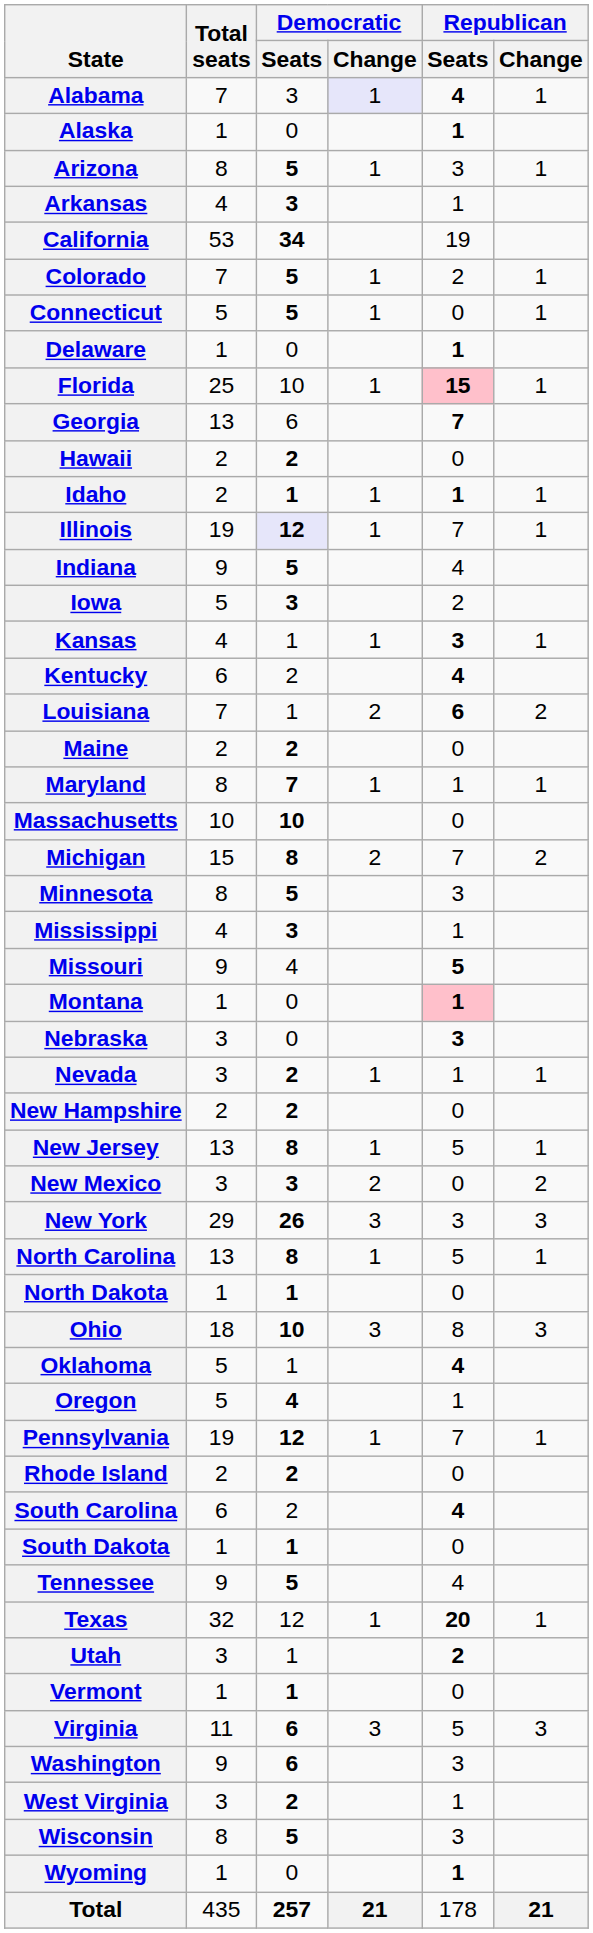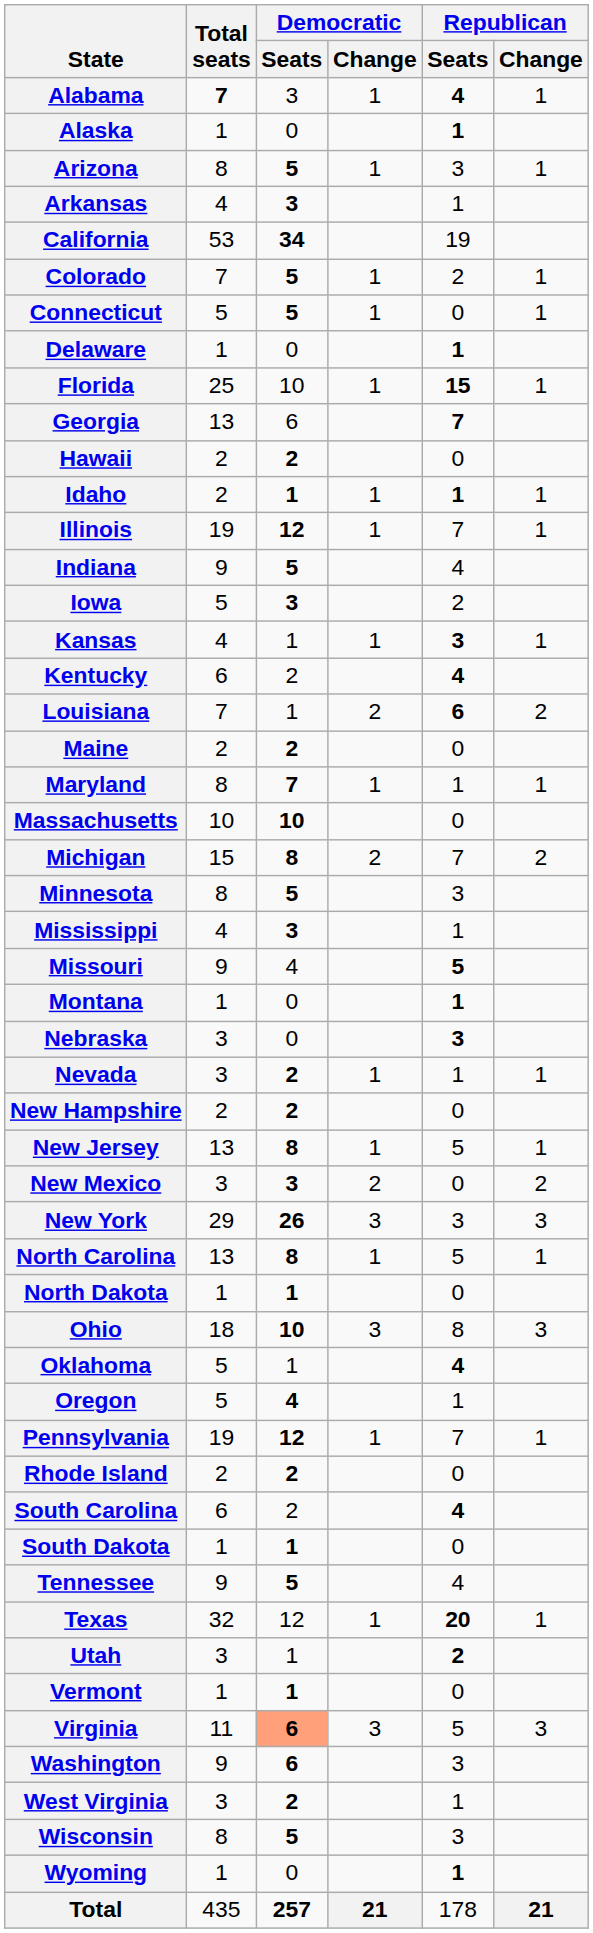(221, 95) normal -> (221, 95) bold
(375, 95) lavender background -> (375, 95) no background
(458, 385) pink background -> (458, 385) no background
(292, 530) lavender background -> (292, 530) no background
(458, 1002) pink background -> (458, 1002) no background
(292, 1728) no background -> (292, 1728) lightsalmon background
